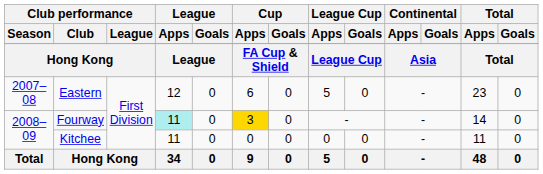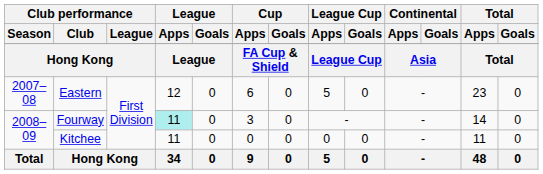(250, 120) gold background -> (250, 120) no background
